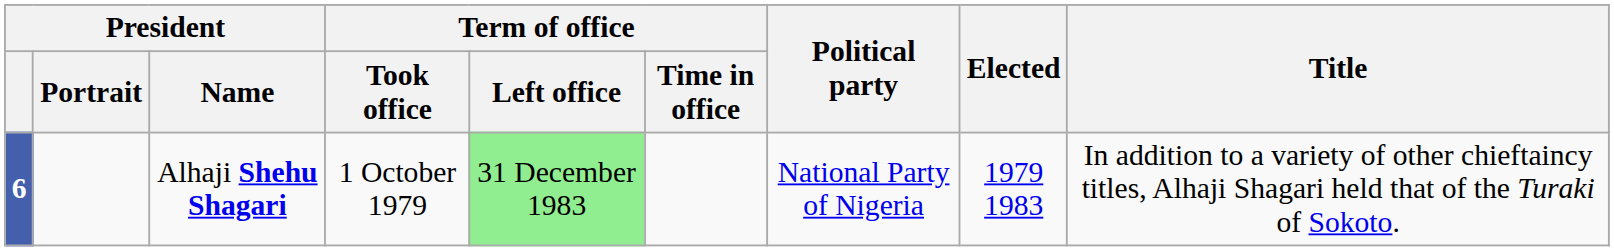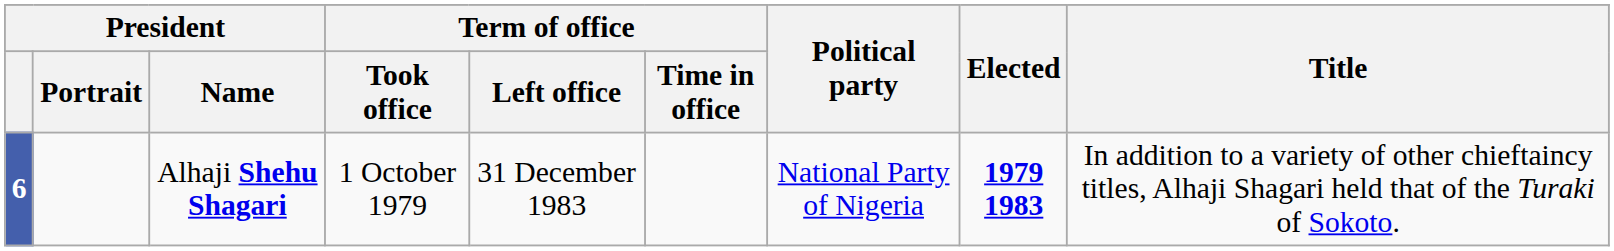(557, 188) lightgreen background -> (557, 188) no background
(1014, 188) normal -> (1014, 188) bold
